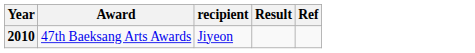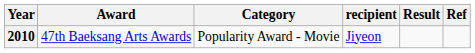+ column: (268, 15)
